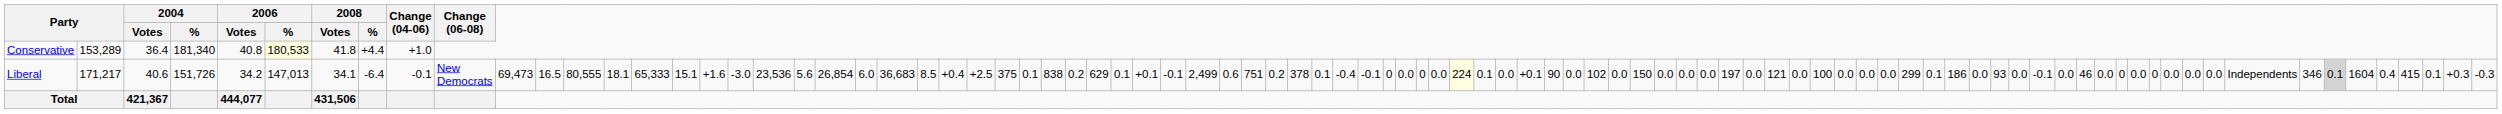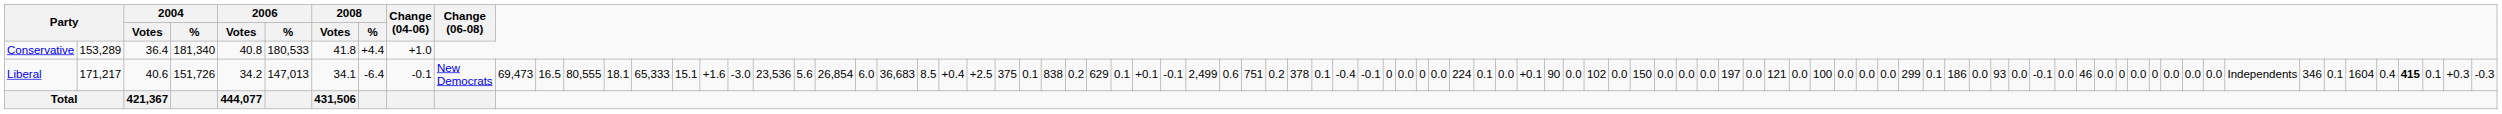(288, 50) lightyellow background -> (288, 50) no background
(1462, 74) lightyellow background -> (1462, 74) no background
(2335, 74) lightgrey background -> (2335, 74) no background
(2410, 74) normal -> (2410, 74) bold
